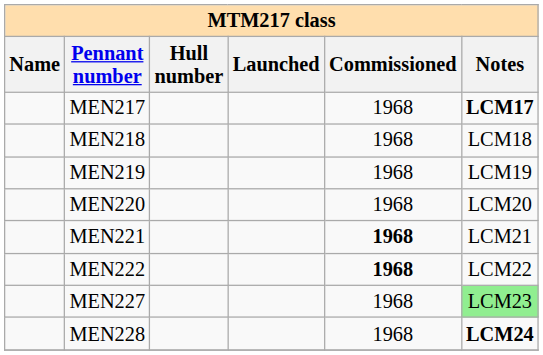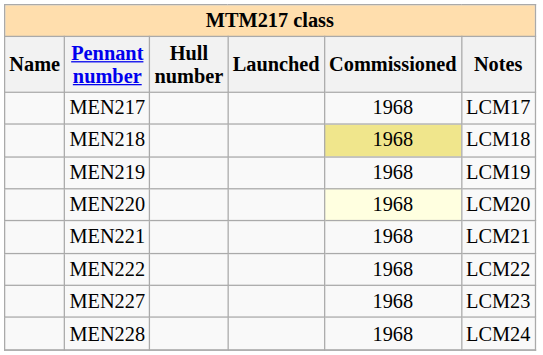(500, 107) bold -> (498, 107) normal
(393, 140) no background -> (393, 140) khaki background
(393, 204) no background -> (393, 204) lightyellow background
(393, 236) bold -> (393, 236) normal
(393, 269) bold -> (393, 269) normal
(500, 301) lightgreen background -> (498, 301) no background
(500, 333) bold -> (498, 333) normal
